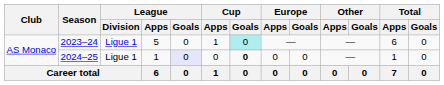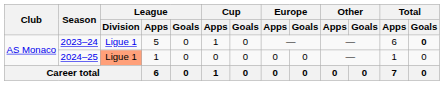(245, 42) paleturquoise background -> (245, 42) no background
(424, 42) normal -> (424, 42) bold
(121, 57) no background -> (121, 57) lightsalmon background
(186, 57) lavender background -> (186, 57) no background
(245, 57) bold -> (245, 57) normal
